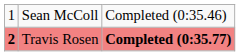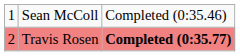(11, 39) bold -> (11, 39) normal
